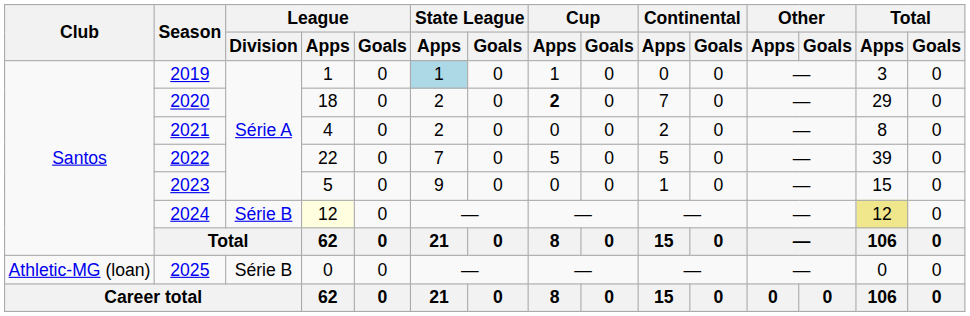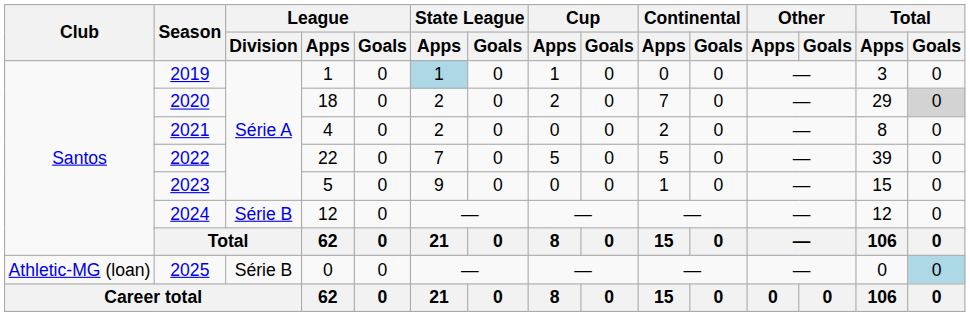(555, 102) bold -> (555, 102) normal
(937, 102) no background -> (937, 102) lightgrey background
(328, 213) lightyellow background -> (328, 213) no background
(882, 213) khaki background -> (882, 213) no background
(937, 269) no background -> (937, 269) lightblue background
